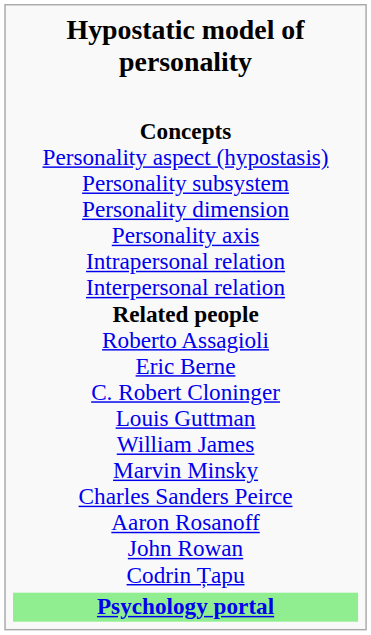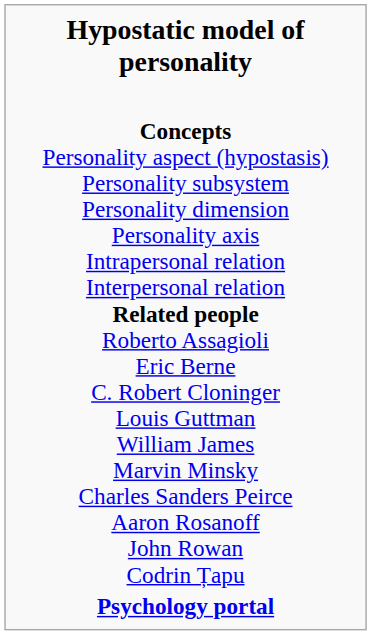(186, 607) lightgreen background -> (186, 607) no background
